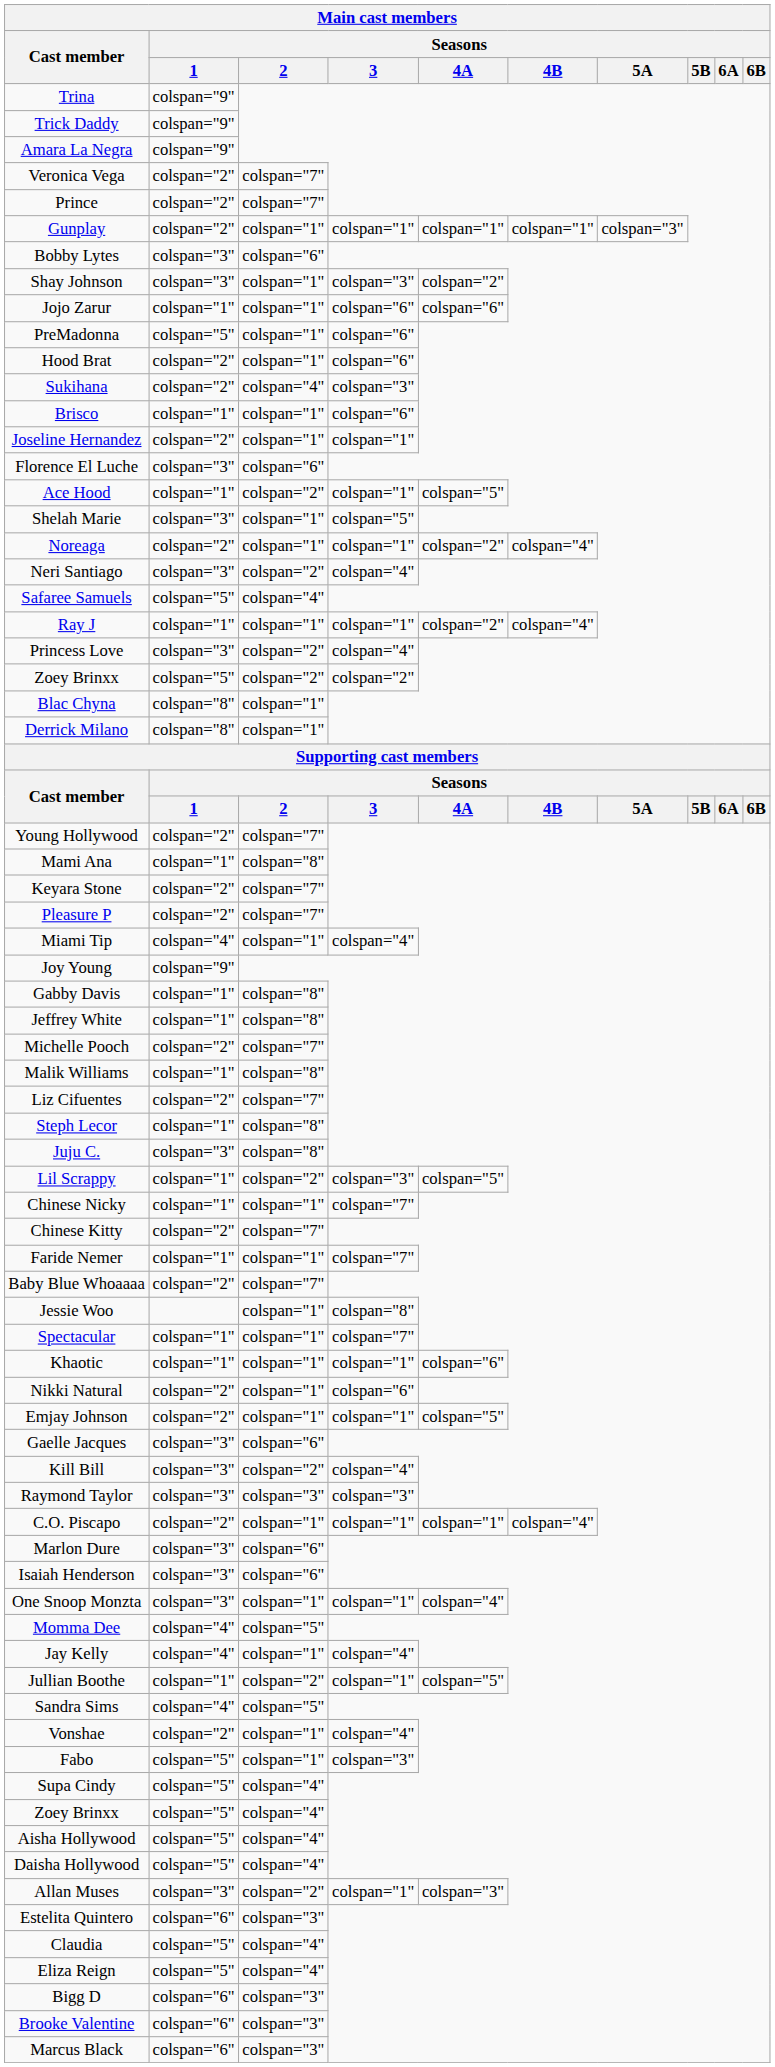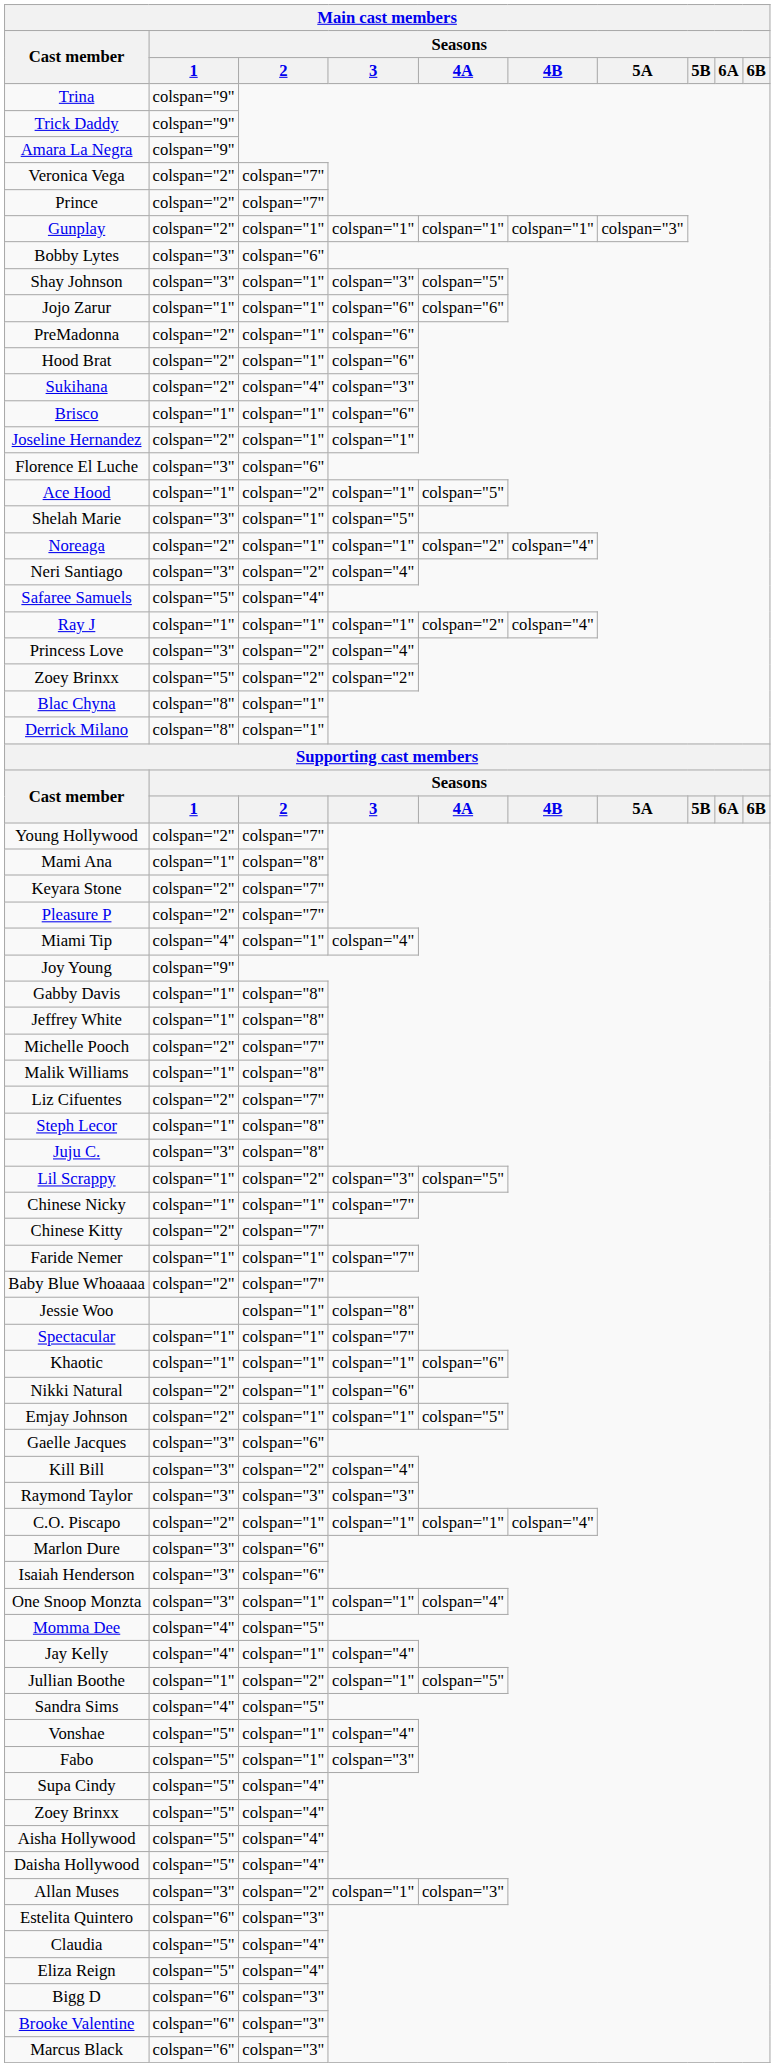(463, 281) colspan="2" -> (463, 281) colspan="5"
(194, 334) colspan="5" -> (194, 334) colspan="2"
(194, 1733) colspan="2" -> (194, 1733) colspan="5"
